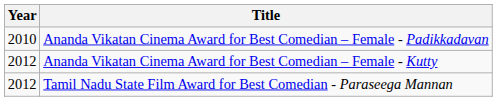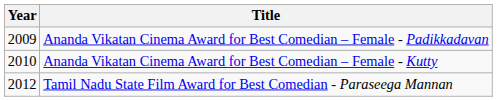(22, 38) 2010 -> (22, 38) 2009
(22, 61) 2012 -> (22, 61) 2010
